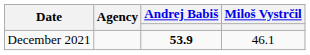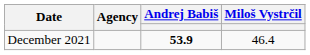(263, 39) 46.1 -> (263, 39) 46.4
